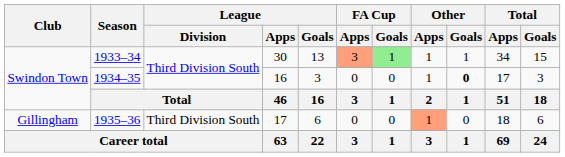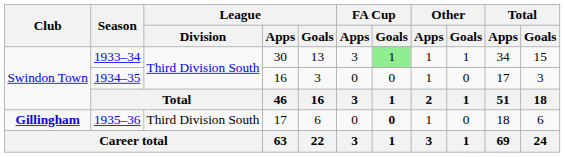(355, 57) lightsalmon background -> (355, 57) no background
(466, 78) bold -> (466, 78) normal
(48, 120) normal -> (48, 120) bold
(392, 120) normal -> (392, 120) bold
(429, 120) lightsalmon background -> (429, 120) no background
